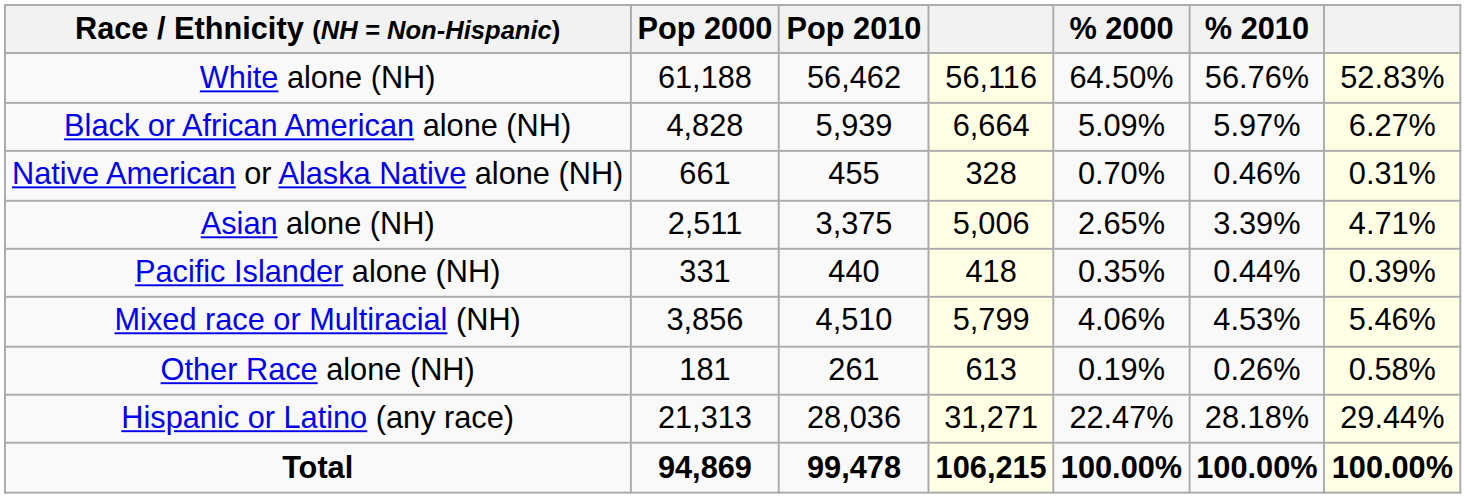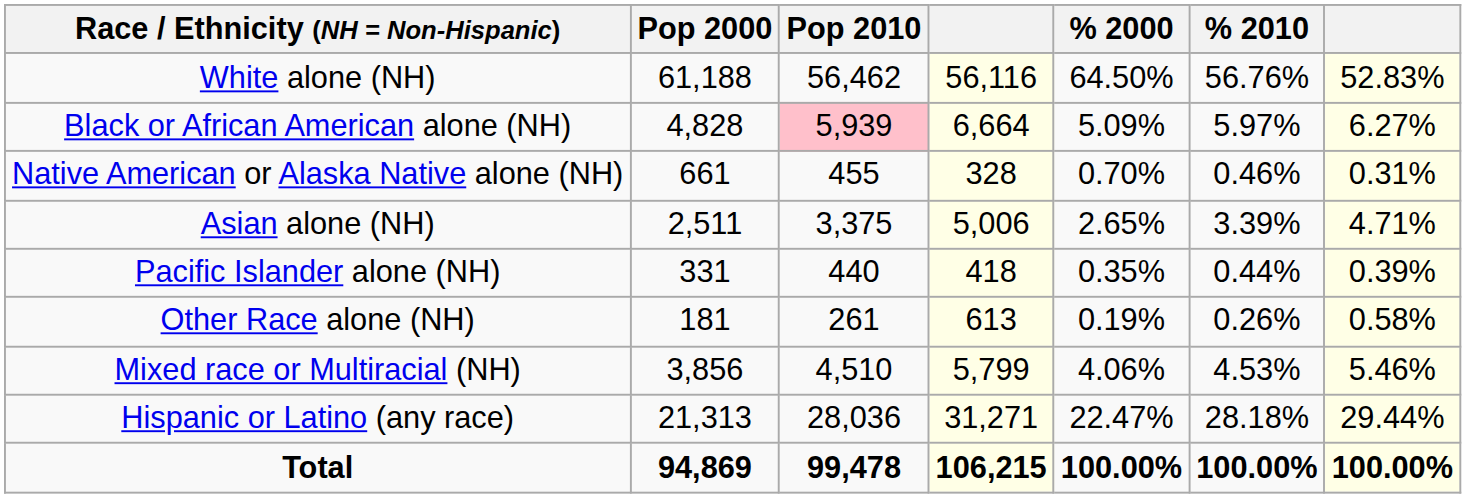(854, 126) no background -> (854, 126) pink background
rows swapped: (318, 369) <-> (318, 321)
